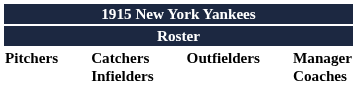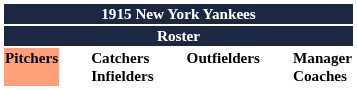(32, 58) no background -> (32, 58) lightsalmon background
